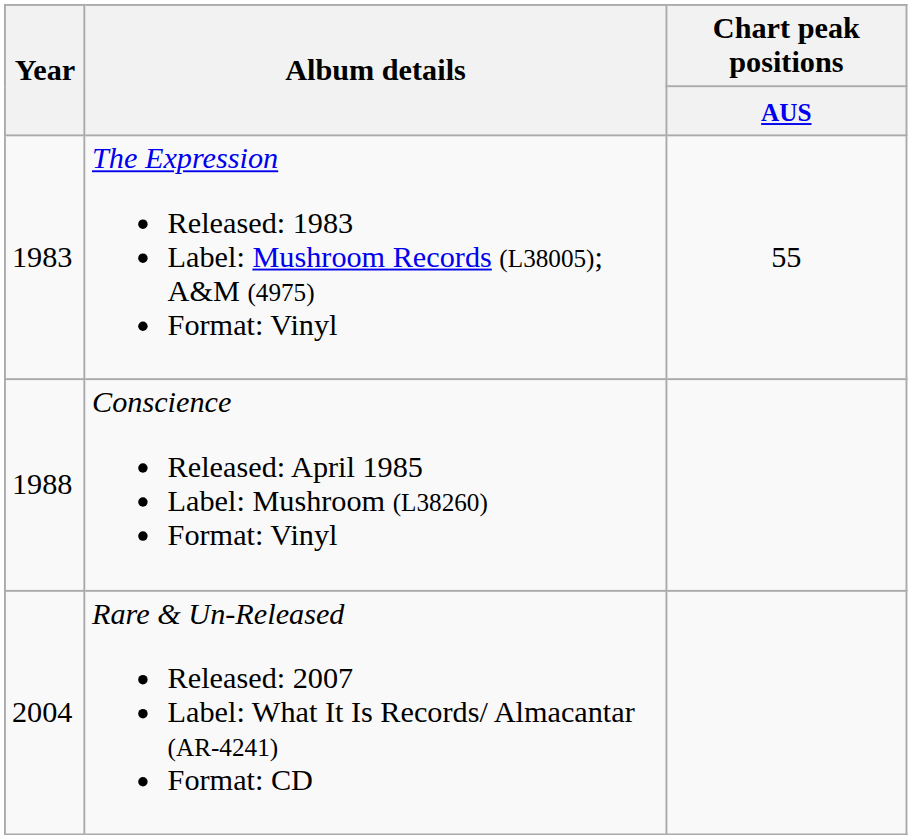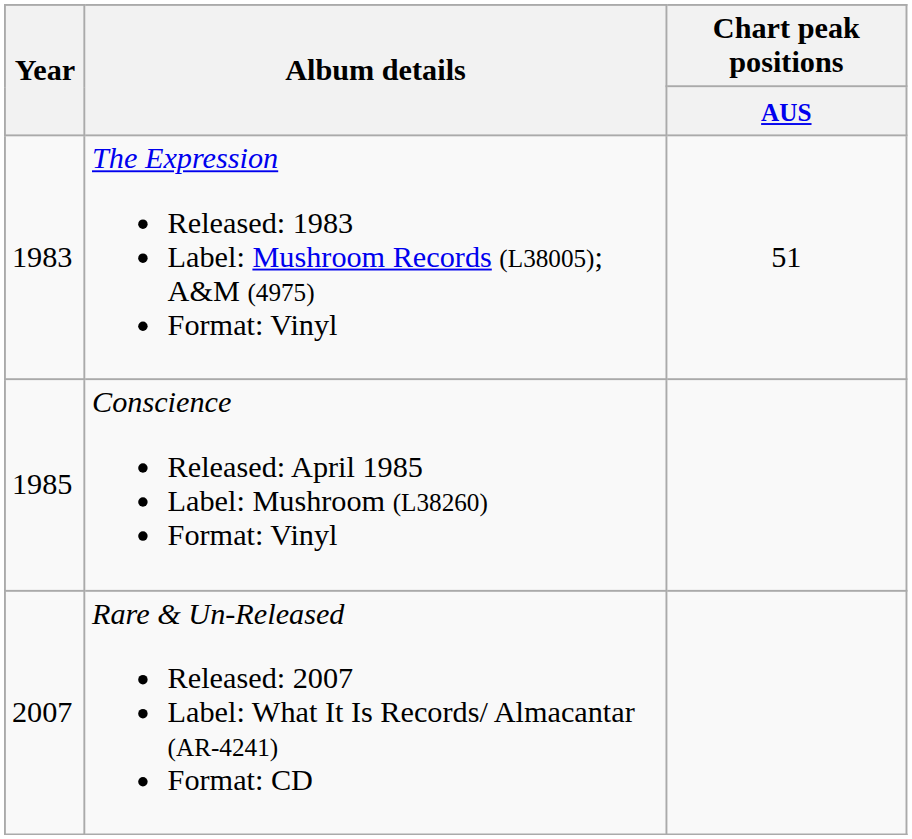(786, 256) 55 -> (786, 256) 51
(42, 484) 1988 -> (42, 484) 1985
(42, 711) 2004 -> (42, 711) 2007
